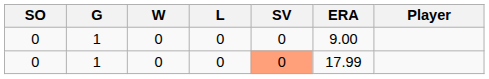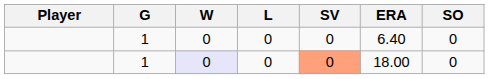columns swapped: (429, 16) <-> (35, 16)
(343, 39) 9.00 -> (391, 39) 6.40
(159, 62) no background -> (207, 62) lavender background
(343, 62) 17.99 -> (391, 62) 18.00
